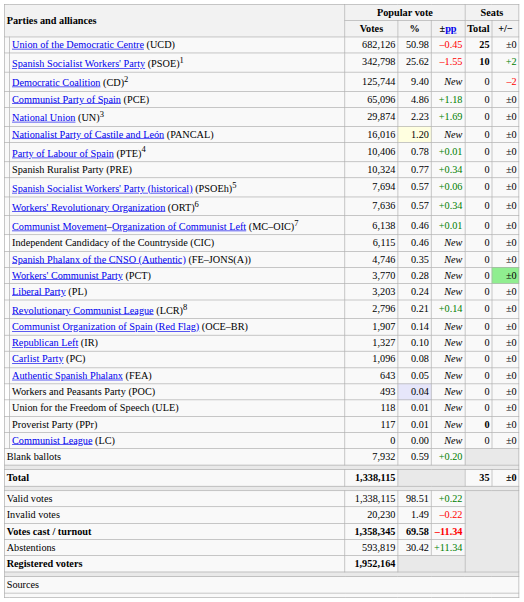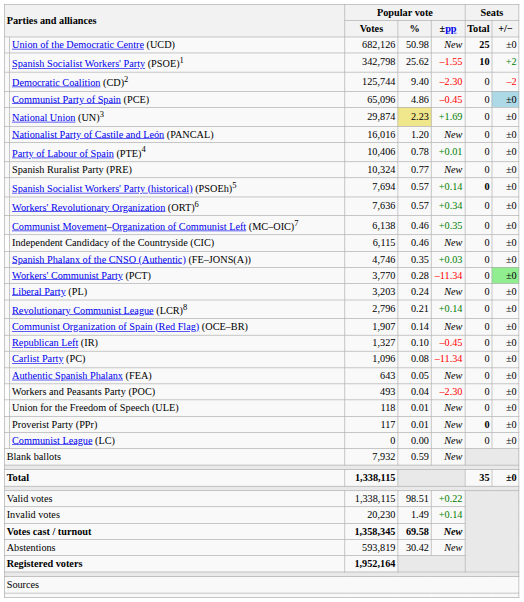(451, 45) –0.45 -> (453, 45) New
(453, 81) New -> (451, 81) –2.30
(451, 99) +1.18 -> (451, 99) –0.45
(511, 99) no background -> (511, 99) lightblue background
(420, 116) no background -> (420, 116) khaki background
(420, 134) lightyellow background -> (420, 134) no background
(451, 169) +0.34 -> (453, 169) New
(451, 187) +0.06 -> (451, 187) +0.14
(487, 187) normal -> (487, 187) bold
(451, 225) +0.01 -> (451, 225) +0.35
(453, 259) New -> (451, 259) +0.03
(453, 275) New -> (449, 275) –11.34
(453, 343) New -> (451, 343) –0.45
(453, 359) New -> (449, 359) –11.34
(420, 392) lavender background -> (420, 392) no background
(453, 392) New -> (451, 392) –2.30
(451, 457) +0.20 -> (453, 457) New
(451, 515) –0.22 -> (451, 515) +0.14
(449, 531) –11.34 -> (453, 531) New
(448, 547) +11.34 -> (453, 547) New
